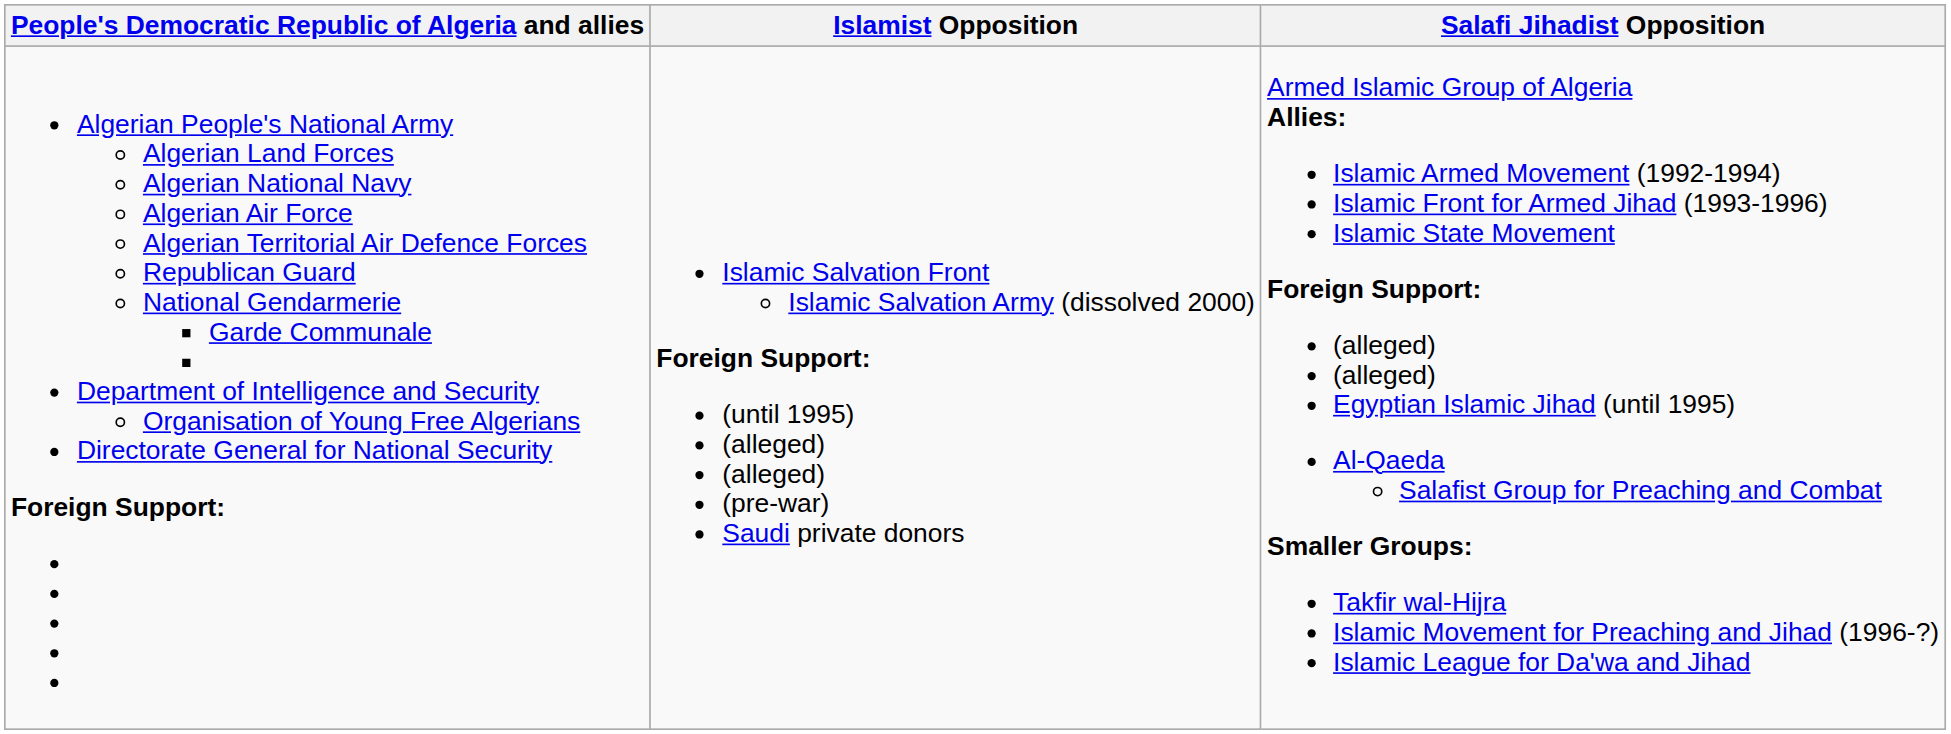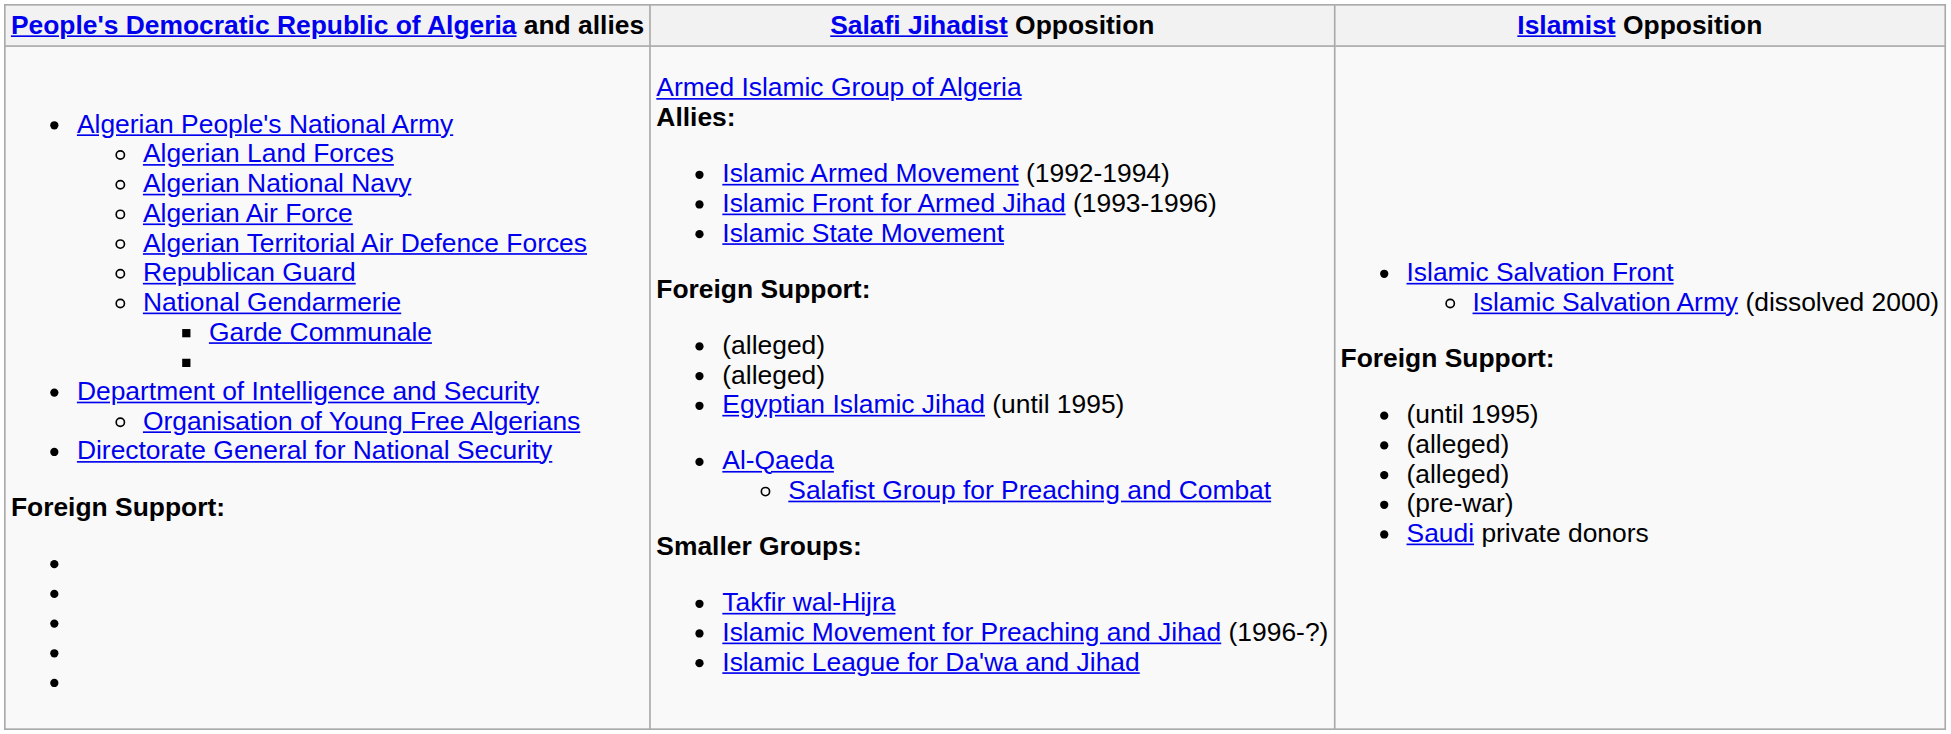columns swapped: (956, 25) <-> (1603, 25)
